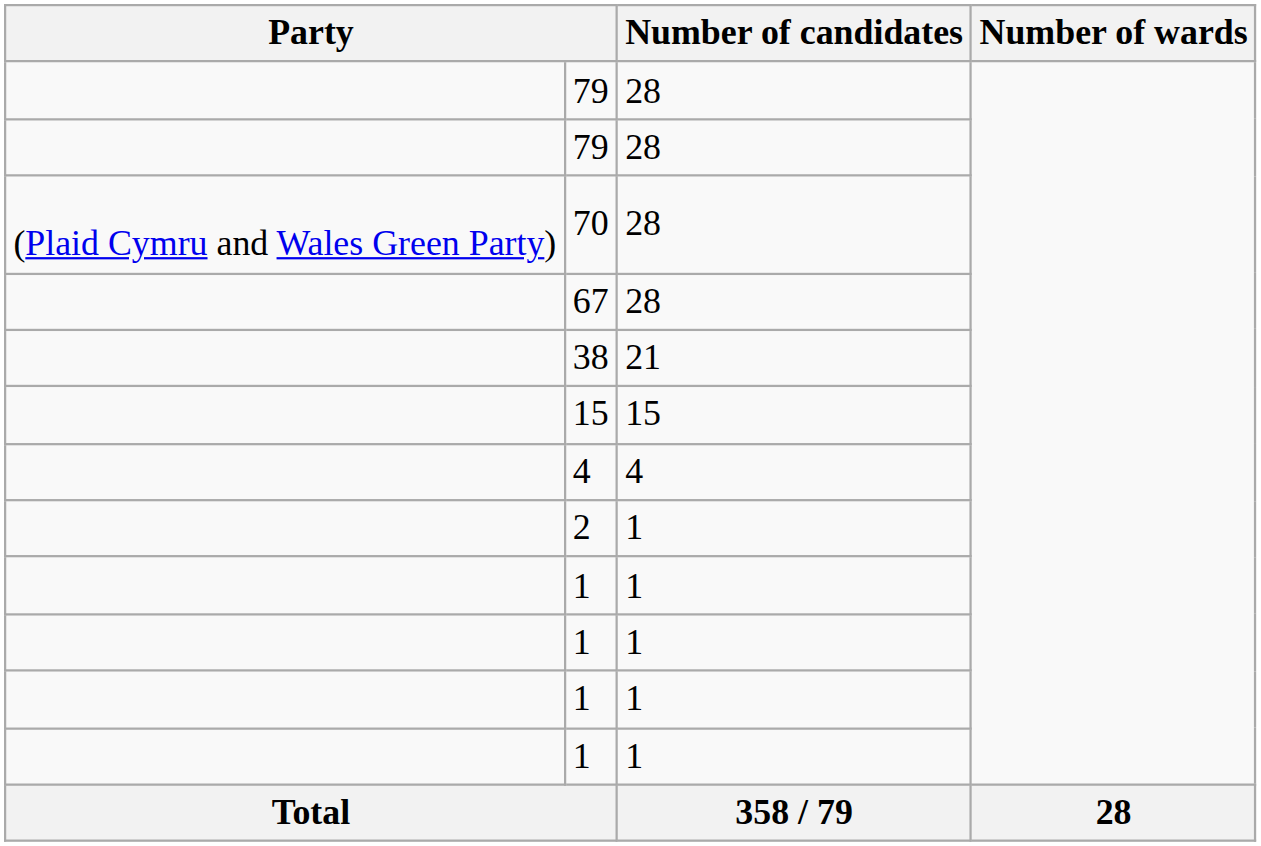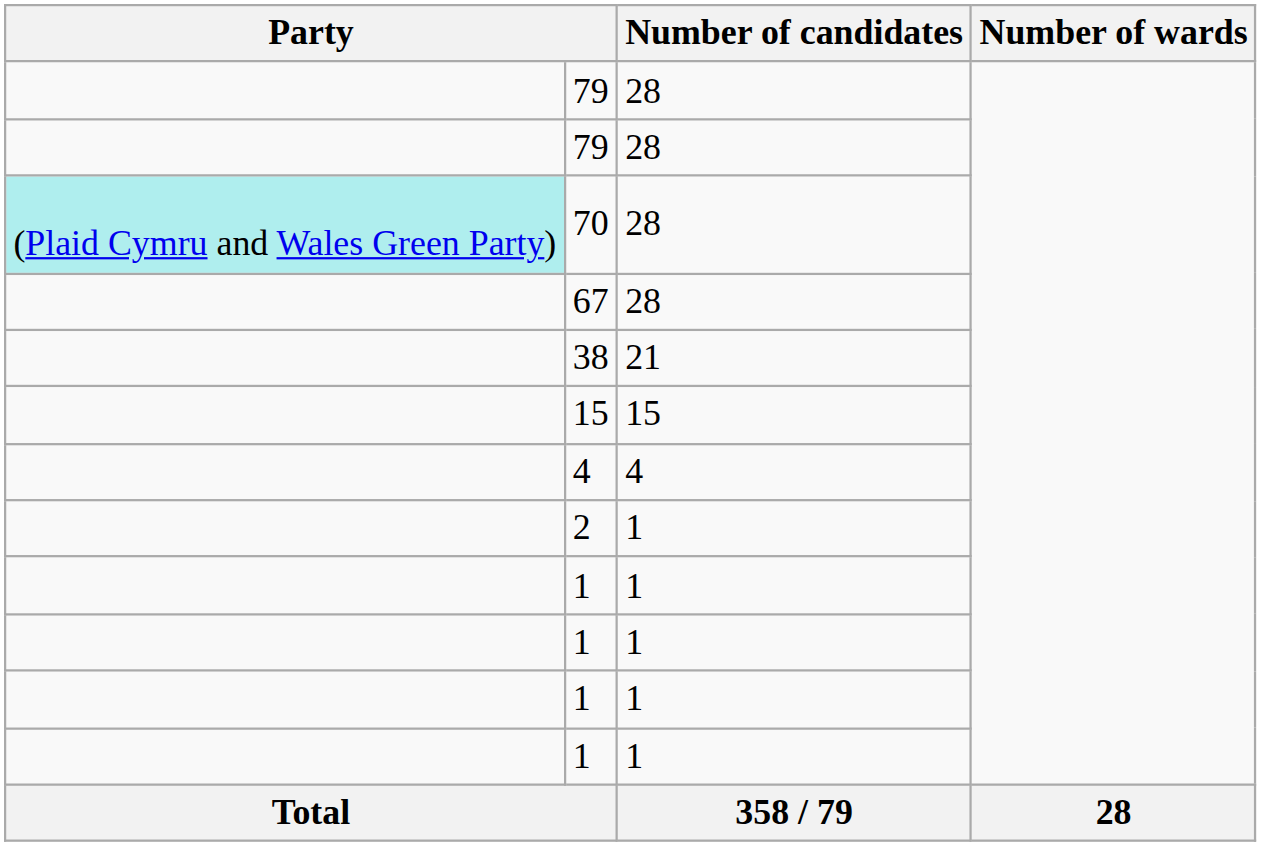(285, 243) no background -> (285, 243) paleturquoise background
